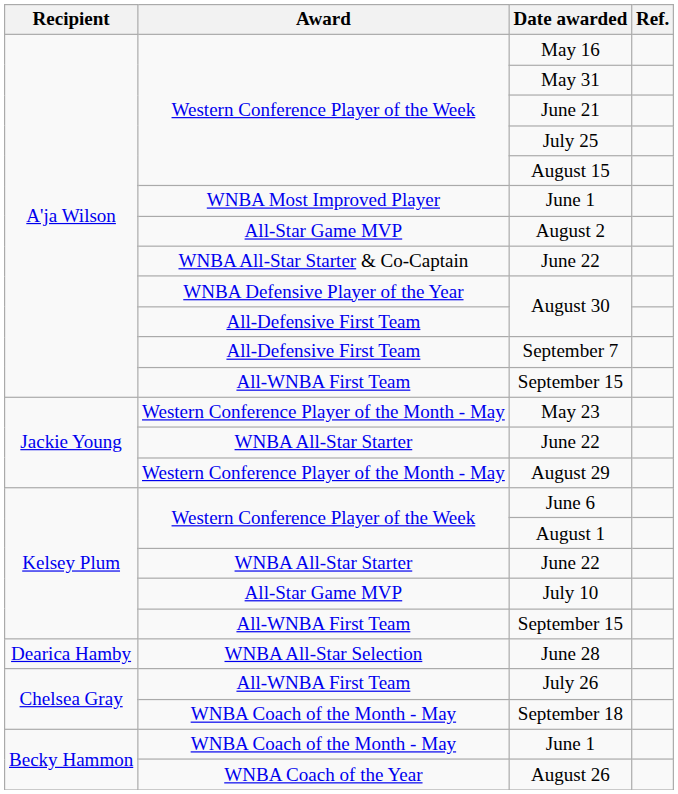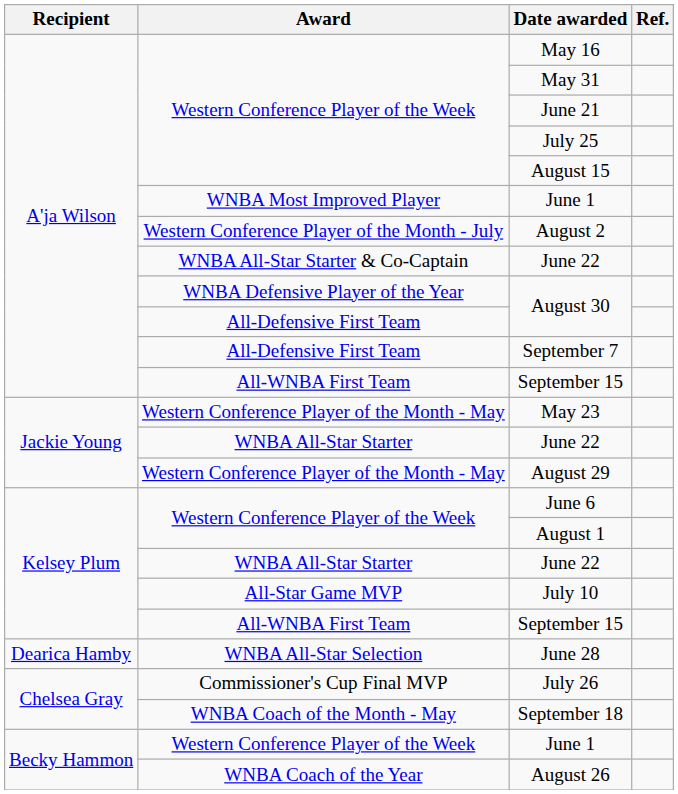(323, 230) All-Star Game MVP -> (323, 230) Western Conference Player of the Month - July
(323, 683) All-WNBA First Team -> (323, 683) Commissioner's Cup Final MVP
(323, 744) WNBA Coach of the Month - May -> (323, 744) Western Conference Player of the Week
